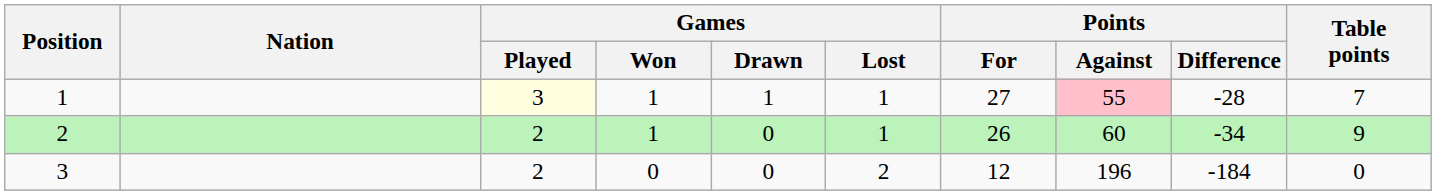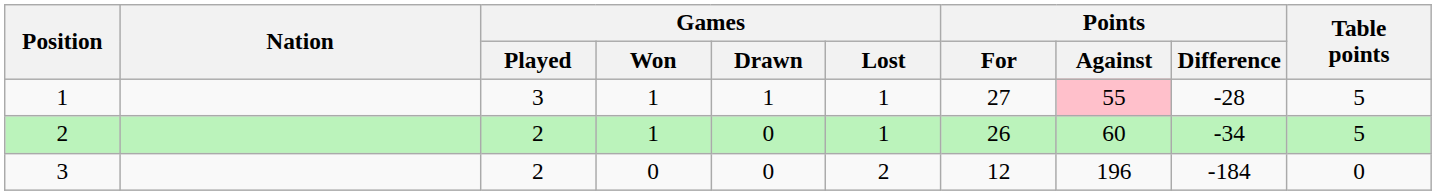(538, 97) lightyellow background -> (538, 97) no background
(1359, 97) 7 -> (1359, 97) 5
(1359, 134) 9 -> (1359, 134) 5
